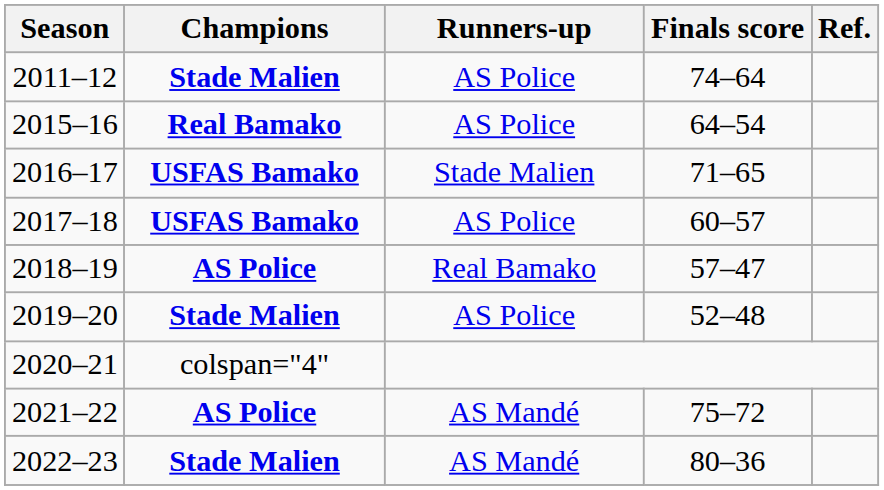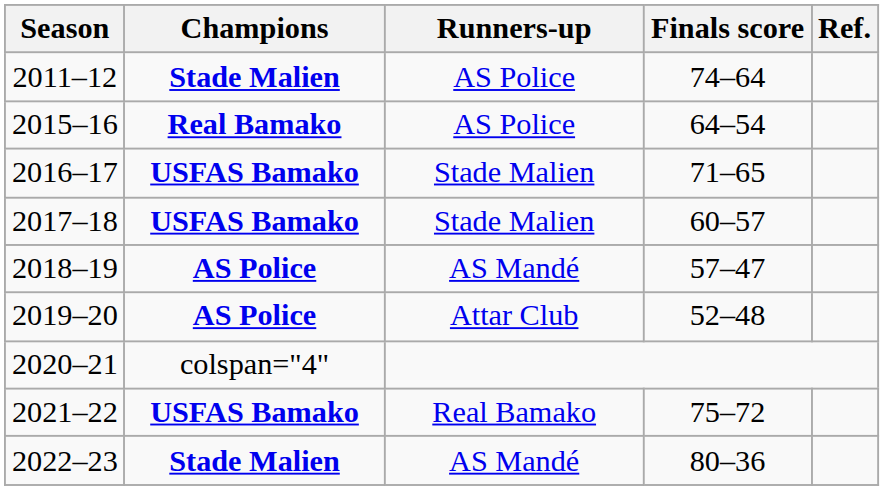(514, 220) AS Police -> (514, 220) Stade Malien
(514, 268) Real Bamako -> (514, 268) AS Mandé
(255, 316) Stade Malien -> (255, 316) AS Police
(514, 316) AS Police -> (514, 316) Attar Club
(255, 412) AS Police -> (255, 412) USFAS Bamako
(514, 412) AS Mandé -> (514, 412) Real Bamako
